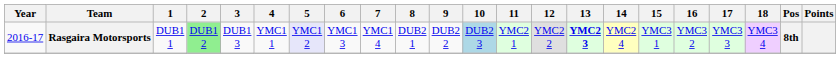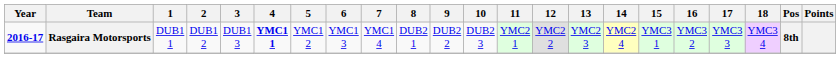(25, 37) normal -> (25, 37) bold
(204, 37) lightgreen background -> (204, 37) no background
(272, 37) normal -> (272, 37) bold
(307, 37) lavender background -> (308, 37) no background
(479, 37) lightblue background -> (481, 37) no background
(585, 37) bold -> (586, 37) normal
